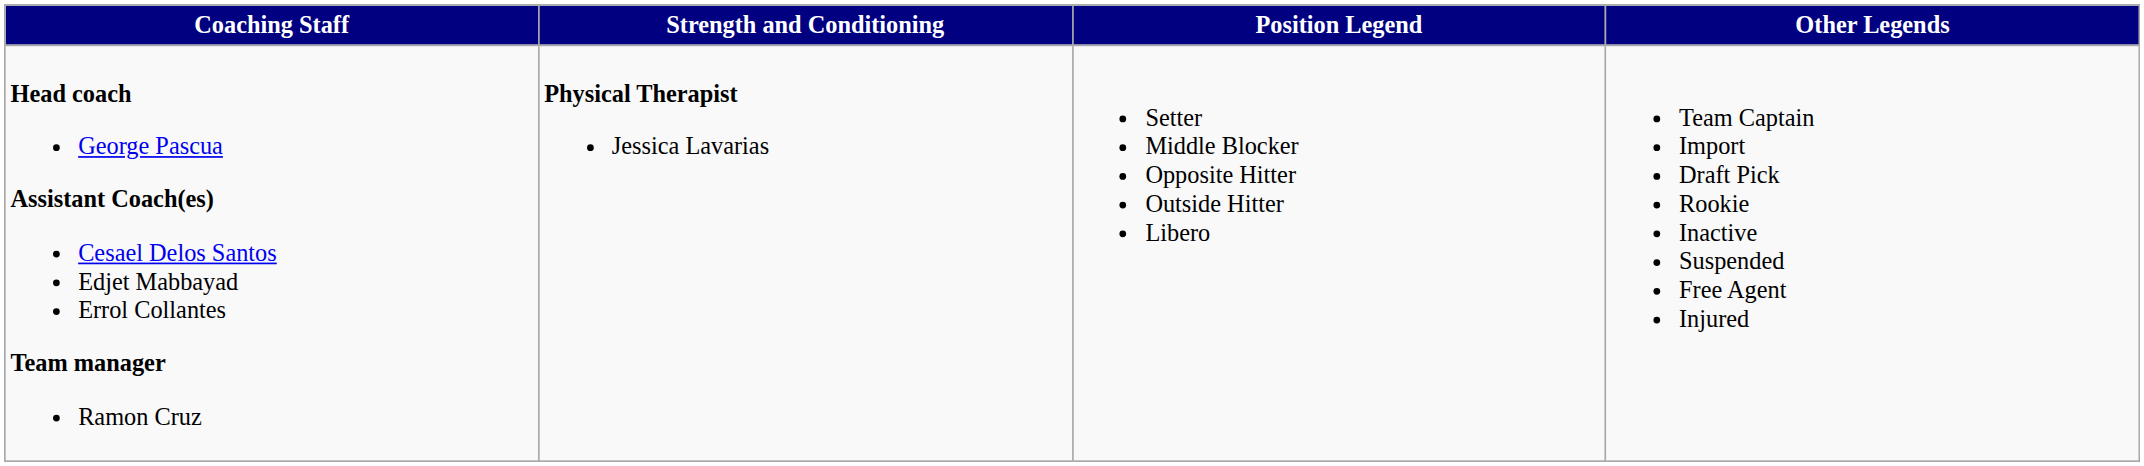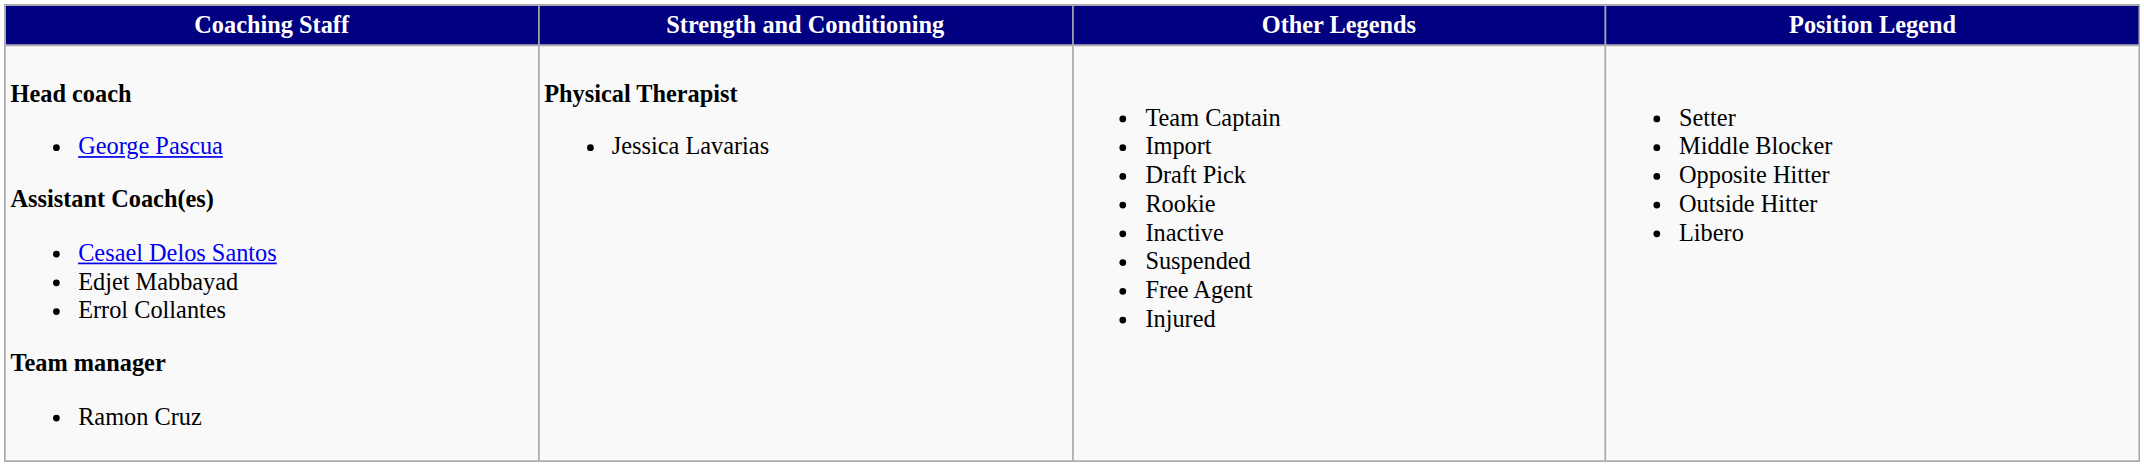columns swapped: (1339, 24) <-> (1873, 24)
